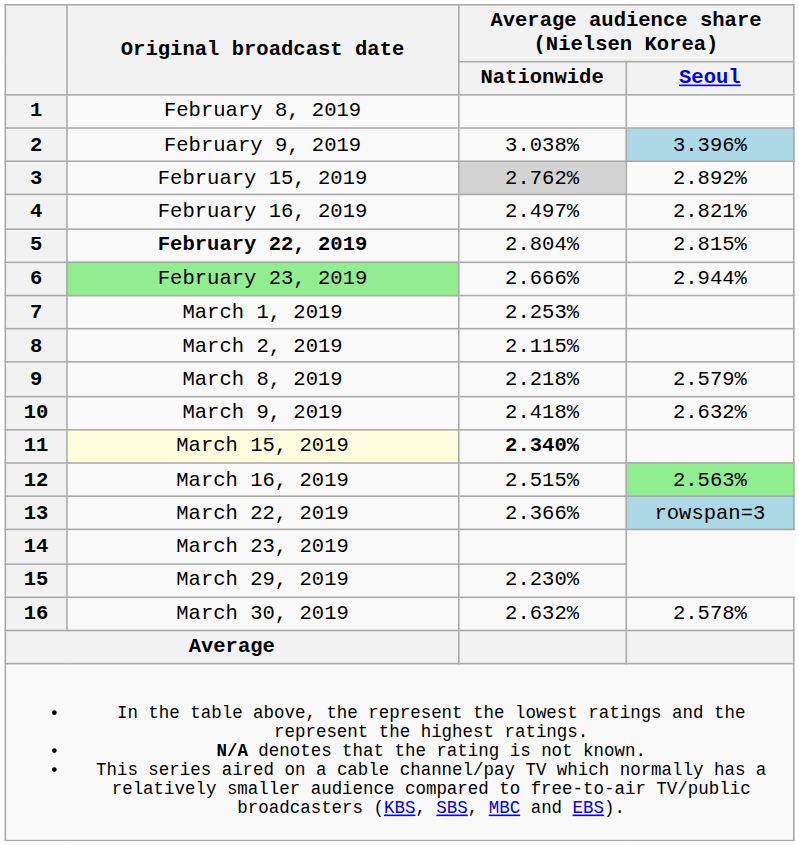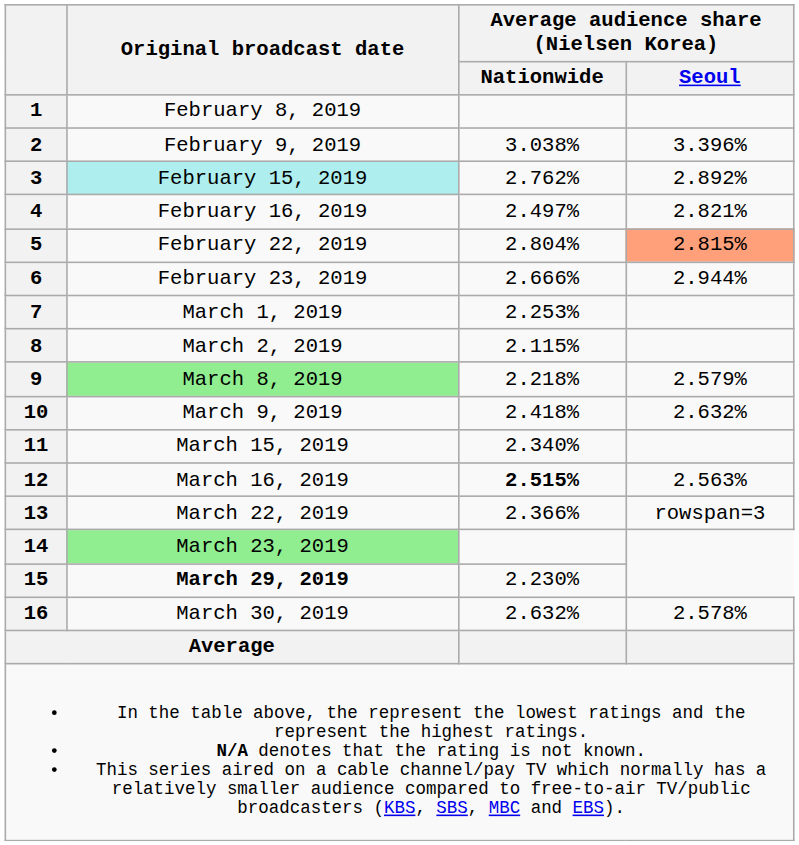(710, 145) lightblue background -> (710, 145) no background
(263, 178) no background -> (263, 178) paleturquoise background
(542, 178) lightgrey background -> (542, 178) no background
(263, 245) bold -> (263, 245) normal
(710, 245) no background -> (710, 245) lightsalmon background
(263, 279) lightgreen background -> (263, 279) no background
(263, 379) no background -> (263, 379) lightgreen background
(263, 446) lightyellow background -> (263, 446) no background
(542, 446) bold -> (542, 446) normal
(542, 480) normal -> (542, 480) bold
(710, 480) lightgreen background -> (710, 480) no background
(710, 513) lightblue background -> (710, 513) no background
(263, 547) no background -> (263, 547) lightgreen background
(263, 580) normal -> (263, 580) bold
